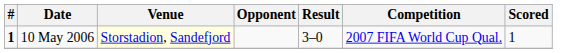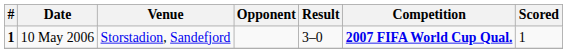(166, 37) lightyellow background -> (166, 37) no background
(424, 37) normal -> (429, 37) bold
